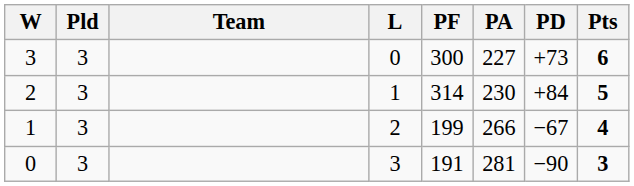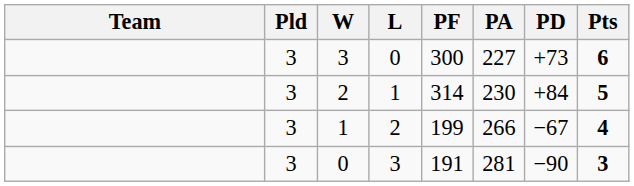columns swapped: (239, 22) <-> (31, 22)
